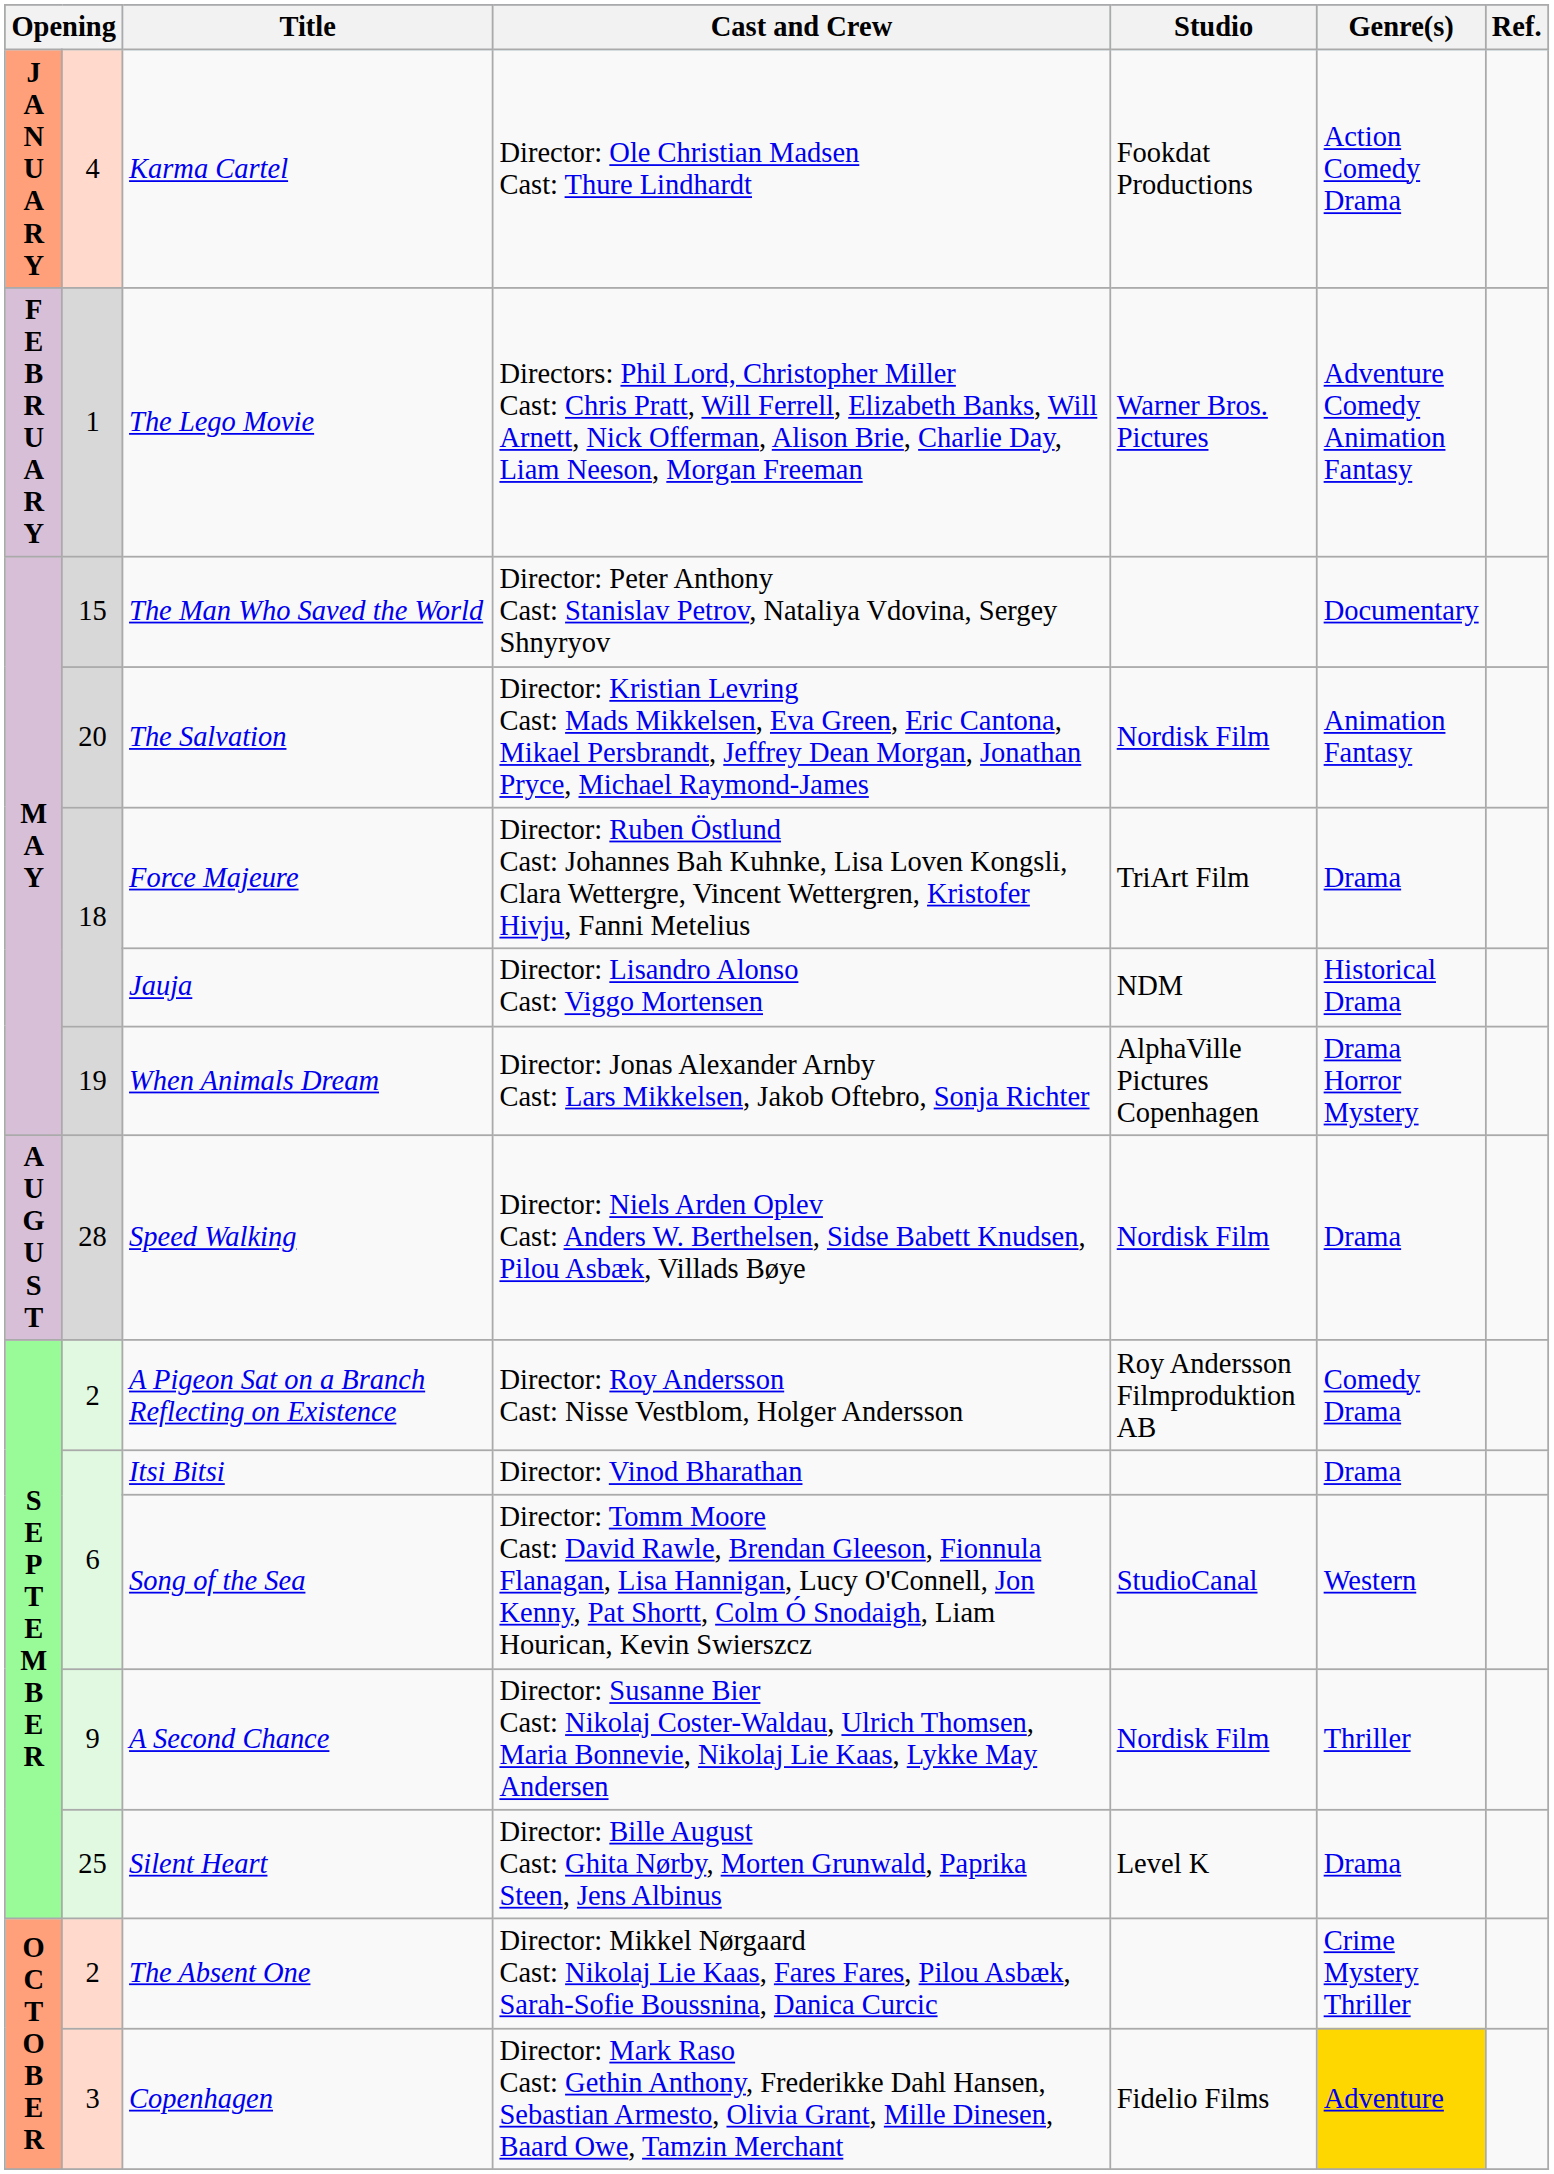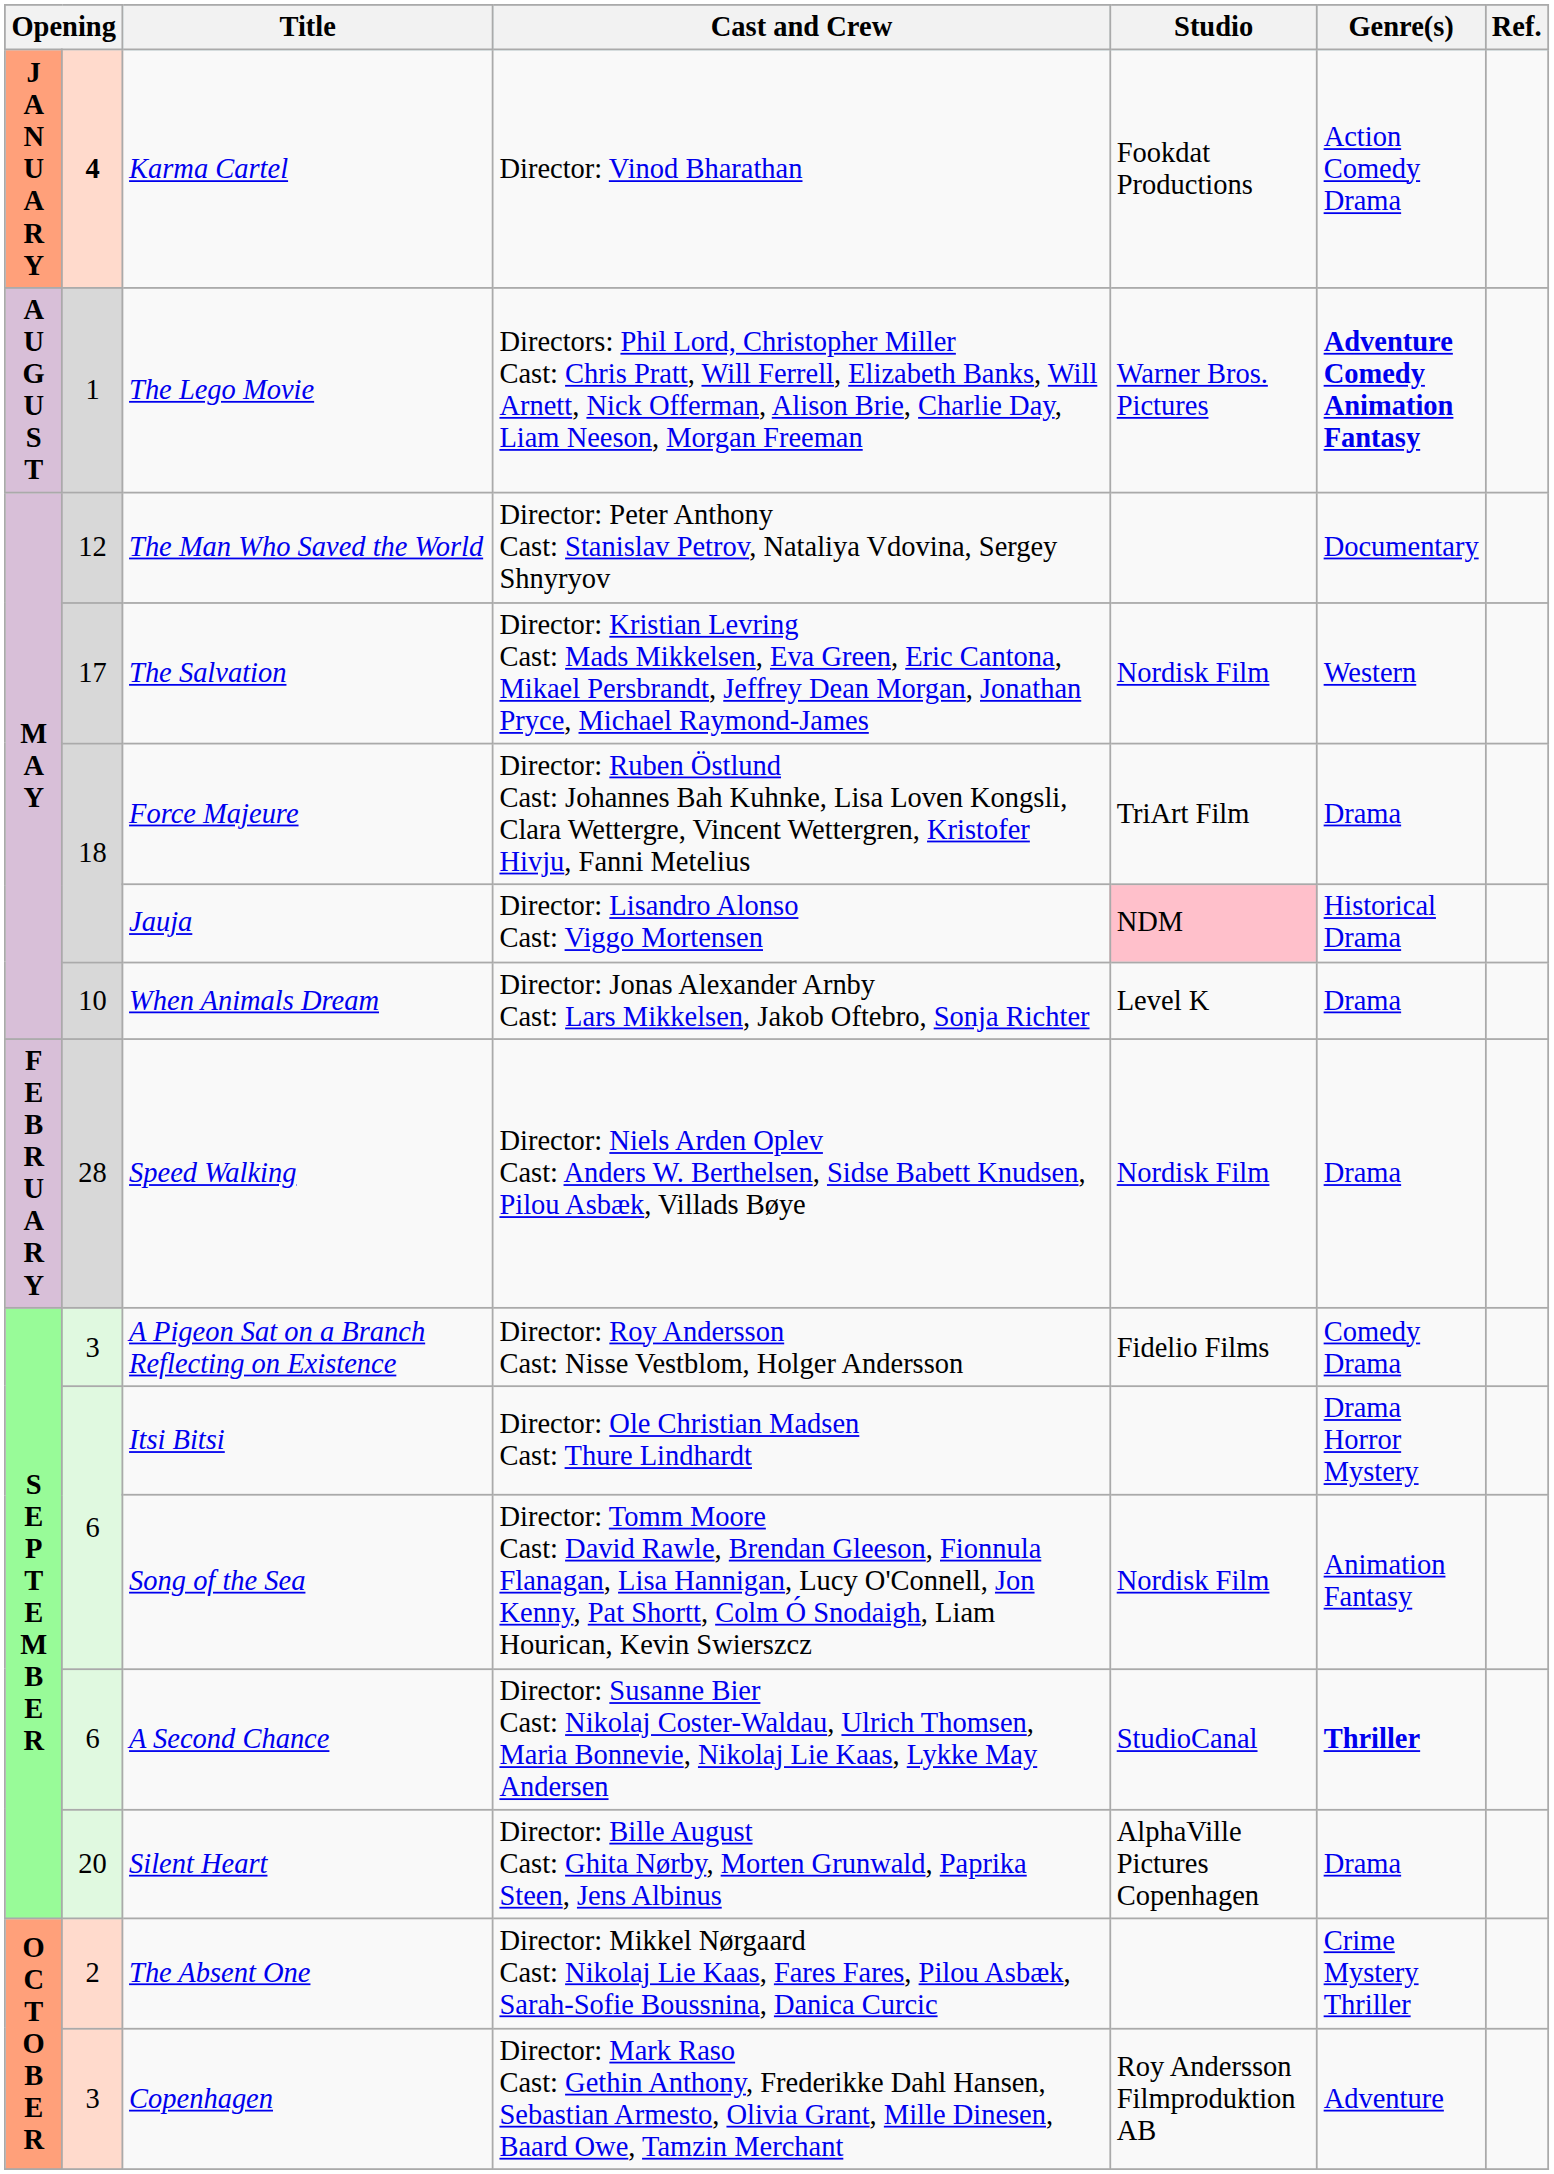(92, 168) normal -> (92, 168) bold
(679, 168) Director: Ole Christian Madsen Cast: Thure Lindhardt -> (651, 168) Director: Vinod Bharathan
(34, 421) F E B R U A R Y -> (34, 389) A U G U S T
(1385, 421) normal -> (1389, 389) bold
(92, 611) 15 -> (92, 547) 12
(92, 736) 20 -> (92, 672) 17
(1385, 736) Animation Fantasy -> (1370, 672) Western
(1150, 986) no background -> (1150, 922) pink background
(92, 1080) 19 -> (92, 1000) 10
(1188, 1080) AlphaVille Pictures Copenhagen -> (1163, 1000) Level K
(1371, 1080) Drama Horror Mystery -> (1362, 1000) Drama
(34, 1237) A U G U S T -> (34, 1173) F E B R U A R Y
(92, 1394) 2 -> (92, 1346) 3
(1206, 1394) Roy Andersson Filmproduktion AB -> (1193, 1346) Fidelio Films
(651, 1471) Director: Vinod Bharathan -> (679, 1439) Director: Ole Christian Madsen Cast: Thure Lindhardt
(1362, 1471) Drama -> (1371, 1439) Drama Horror Mystery
(1187, 1581) StudioCanal -> (1193, 1581) Nordisk Film
(1370, 1581) Western -> (1385, 1581) Animation Fantasy
(92, 1738) 9 -> (92, 1738) 6
(1193, 1738) Nordisk Film -> (1187, 1738) StudioCanal
(1367, 1738) normal -> (1372, 1738) bold
(92, 1863) 25 -> (92, 1863) 20
(1163, 1863) Level K -> (1188, 1863) AlphaVille Pictures Copenhagen
(1193, 2098) Fidelio Films -> (1206, 2098) Roy Andersson Filmproduktion AB
(1384, 2098) gold background -> (1384, 2098) no background
